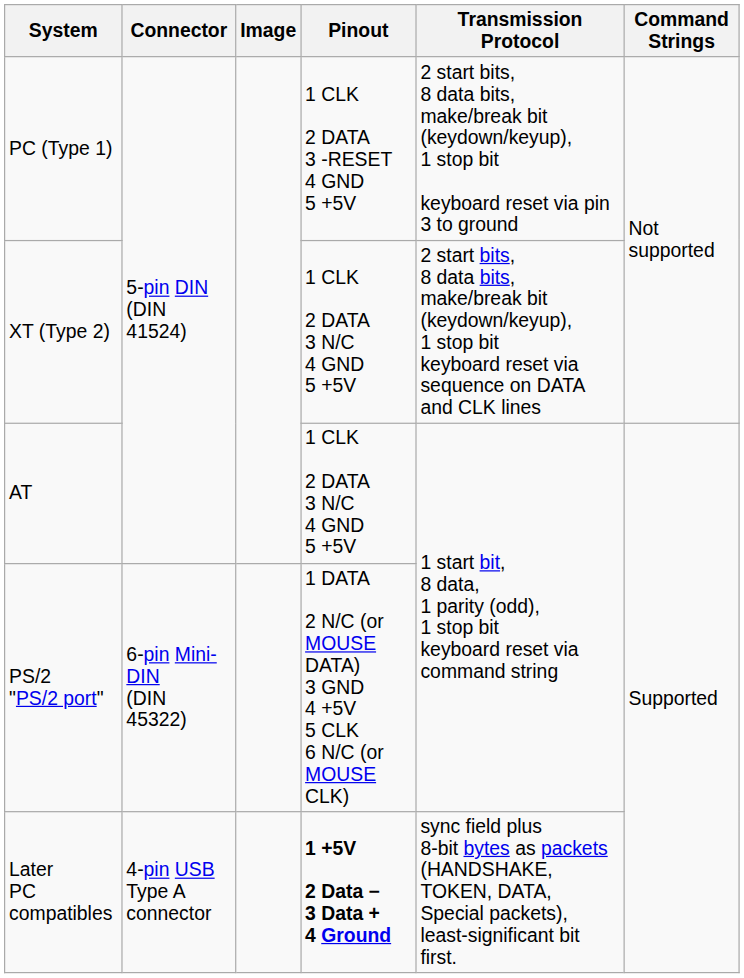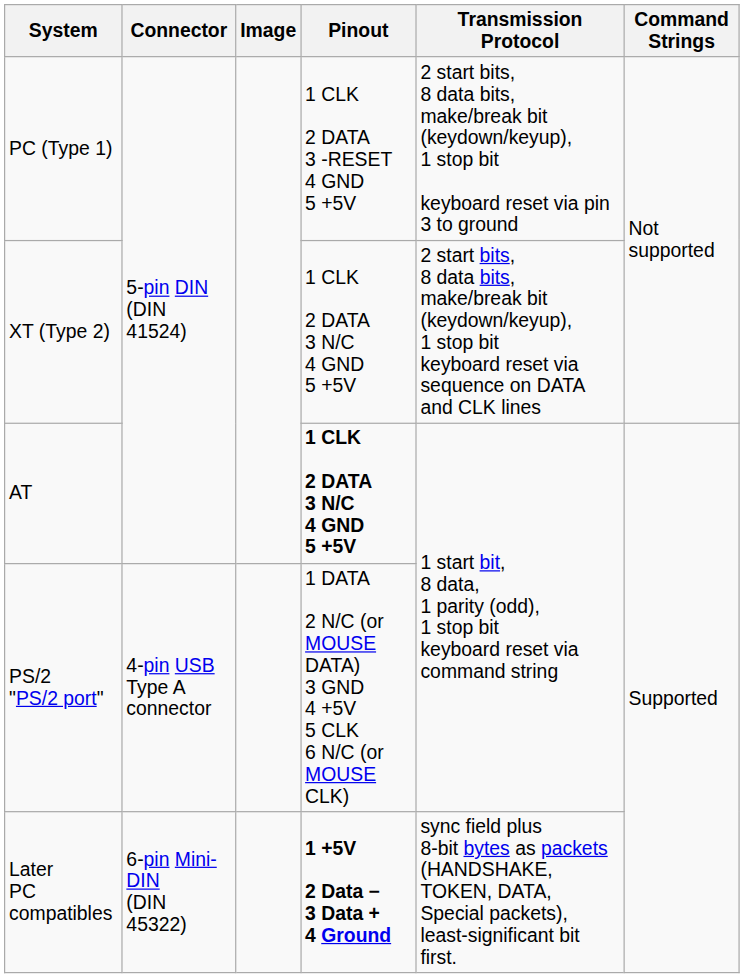(338, 493) normal -> (339, 493) bold
(172, 687) 6-pin Mini-DIN (DIN 45322) -> (170, 687) 4-pin USB Type A connector
(170, 892) 4-pin USB Type A connector -> (172, 892) 6-pin Mini-DIN (DIN 45322)
